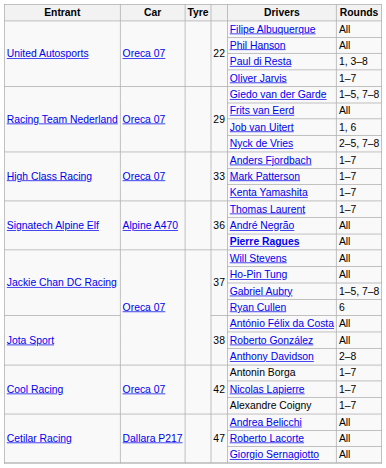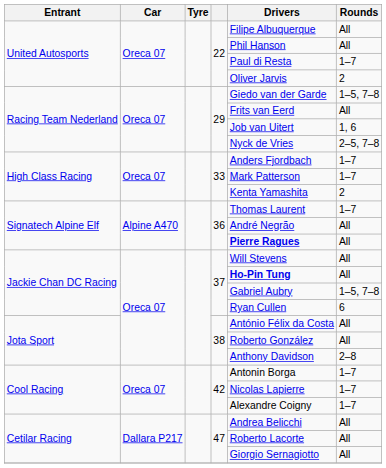(353, 62) 1, 3–8 -> (348, 62) 1–7
(348, 78) 1–7 -> (342, 78) 2
(348, 193) 1–7 -> (342, 193) 2
(259, 275) normal -> (260, 275) bold
